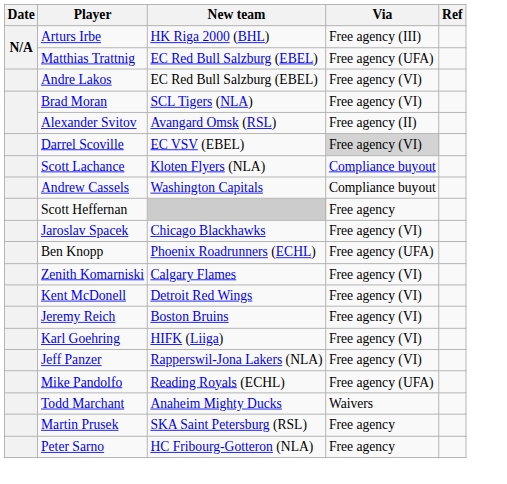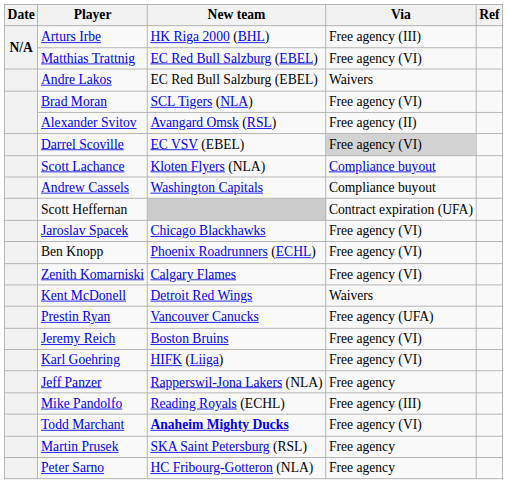(381, 58) Free agency (UFA) -> (375, 58) Free agency (VI)
(375, 79) Free agency (VI) -> (351, 79) Waivers
(362, 209) Free agency -> (401, 209) Contract expiration (UFA)
(381, 252) Free agency (UFA) -> (375, 252) Free agency (VI)
(375, 295) Free agency (VI) -> (351, 295) Waivers
+ row: (76, 317)
(375, 360) Free agency (VI) -> (362, 381) Free agency
(381, 381) Free agency (UFA) -> (375, 403) Free agency (III)
(216, 403) normal -> (220, 425) bold
(351, 403) Waivers -> (375, 425) Free agency (VI)
